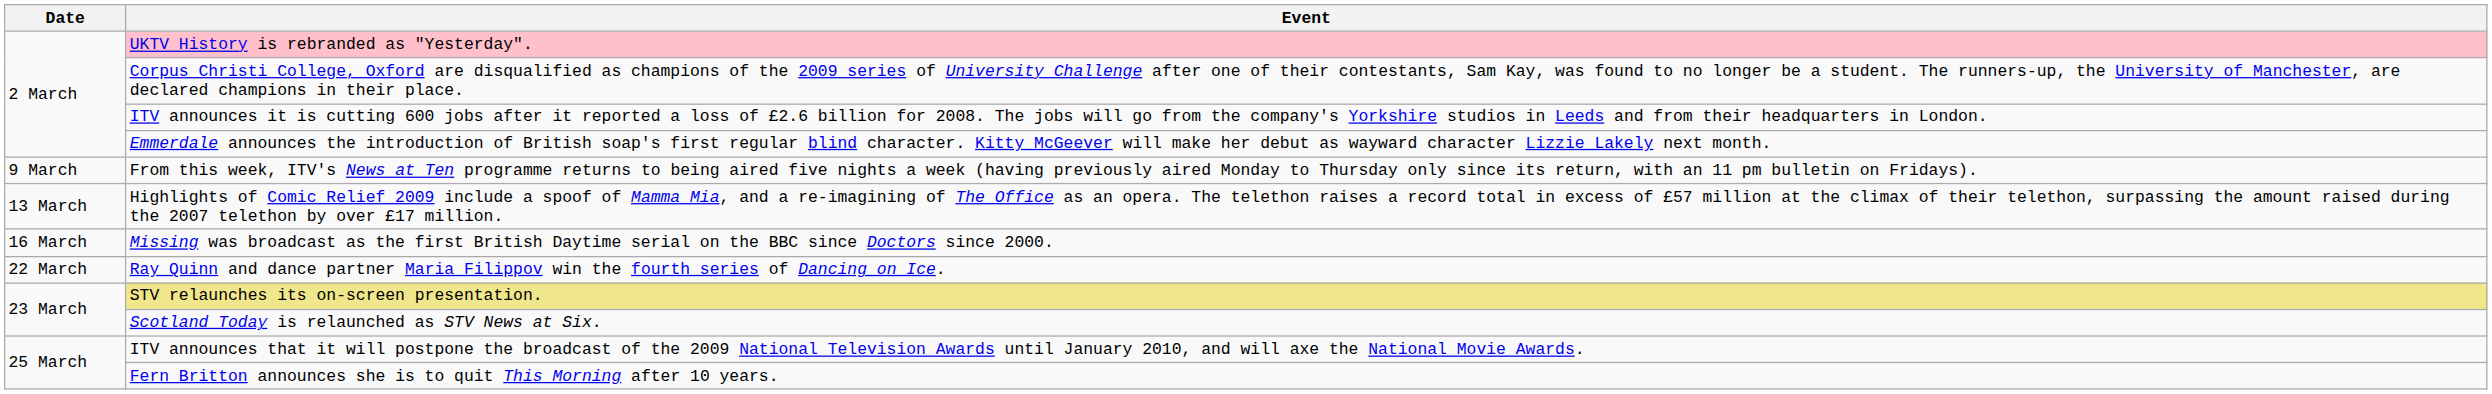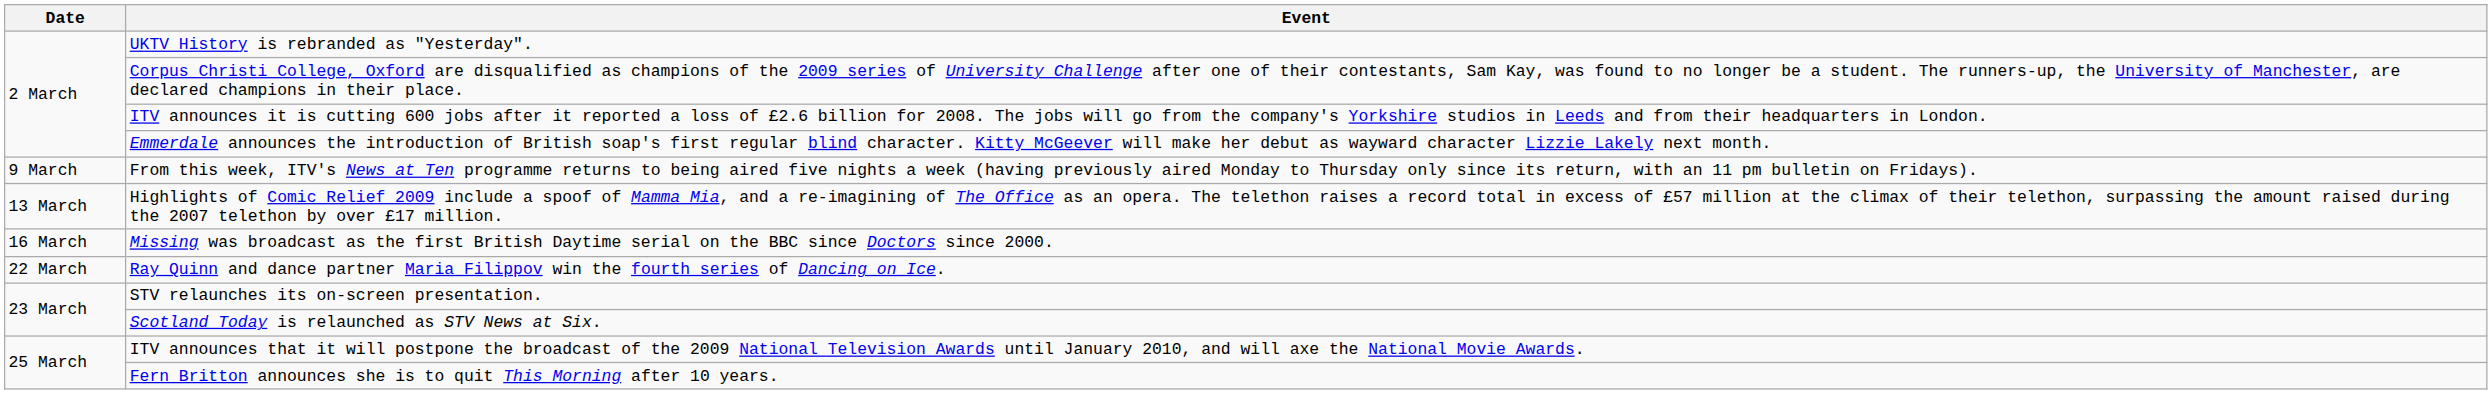(331, 45) pink background -> (331, 45) no background
(336, 296) khaki background -> (336, 296) no background
